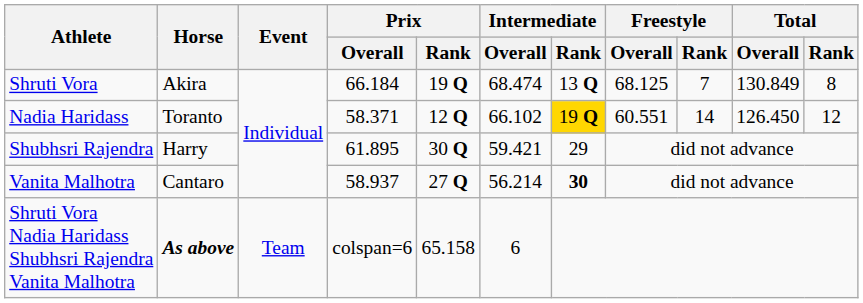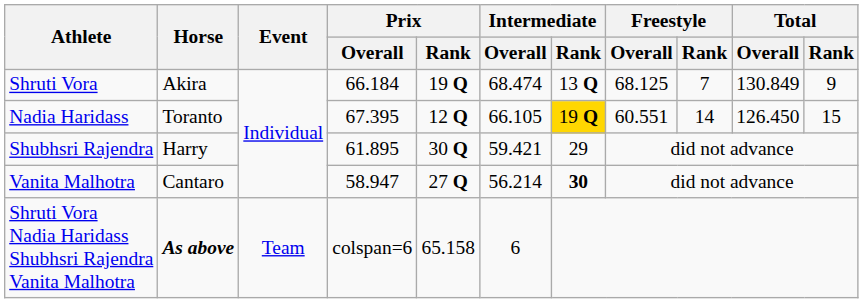(831, 85) 8 -> (831, 85) 9
(372, 117) 58.371 -> (372, 117) 67.395
(515, 117) 66.102 -> (515, 117) 66.105
(831, 117) 12 -> (831, 117) 15
(372, 181) 58.937 -> (372, 181) 58.947
